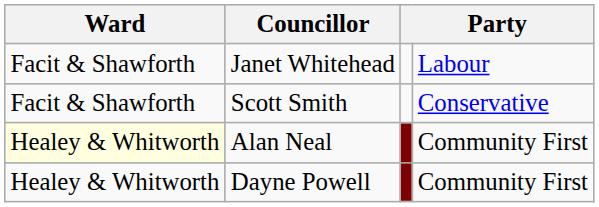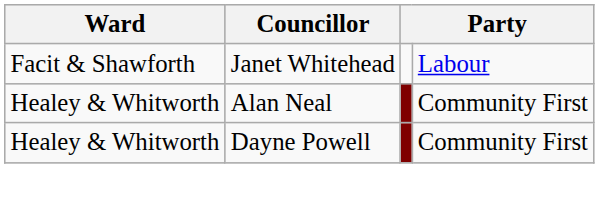- row: (289, 102)
(115, 142) lightyellow background -> (115, 102) no background
